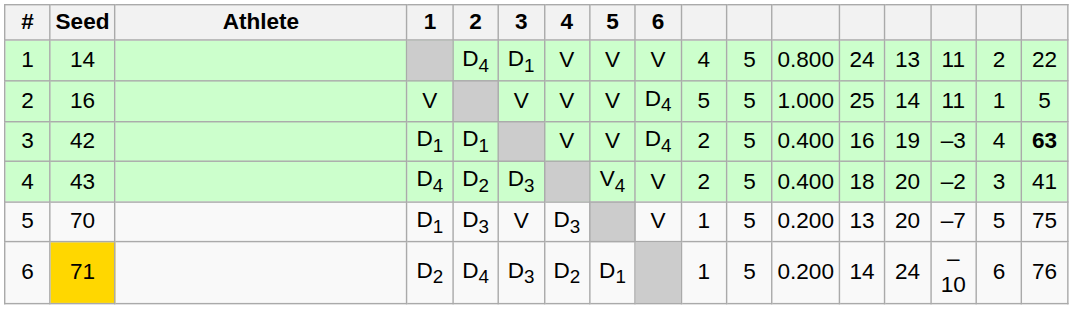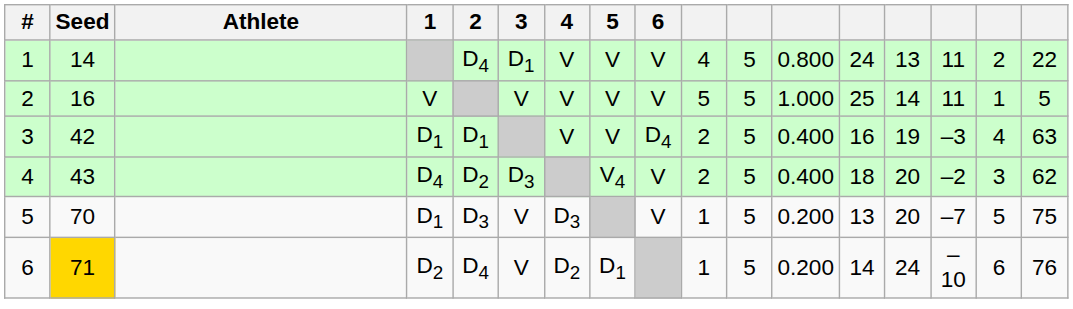(658, 101) D4 -> (658, 98) V
(1045, 140) bold -> (1045, 136) normal
(1045, 181) 41 -> (1045, 176) 62
(521, 272) D3 -> (521, 267) V
